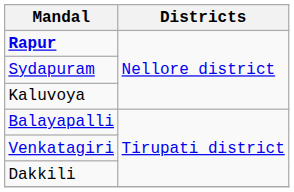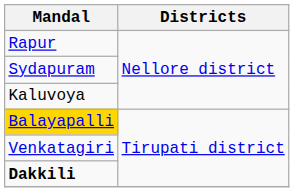(32, 44) bold -> (32, 44) normal
(61, 122) no background -> (61, 122) gold background
(42, 174) normal -> (42, 174) bold
